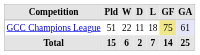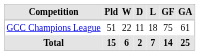(168, 27) khaki background -> (168, 27) no background
(185, 27) lavender background -> (185, 27) no background
